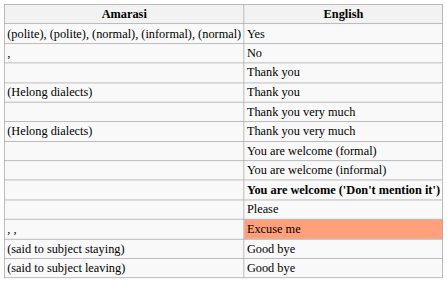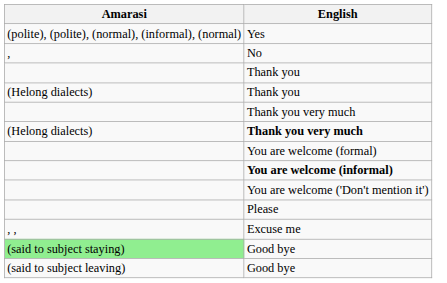(301, 131) normal -> (305, 131) bold
(317, 170) normal -> (320, 170) bold
(343, 190) bold -> (338, 190) normal
(274, 229) lightsalmon background -> (274, 229) no background
(66, 248) no background -> (66, 248) lightgreen background
